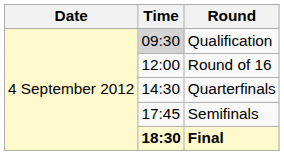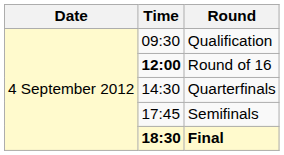(161, 41) lightgrey background -> (161, 41) no background
(161, 65) normal -> (161, 65) bold
